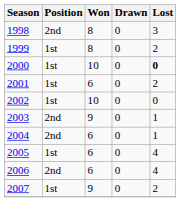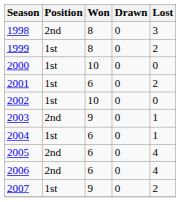(155, 65) bold -> (155, 65) normal
(53, 135) 2nd -> (51, 135) 1st
(51, 153) 1st -> (53, 153) 2nd
